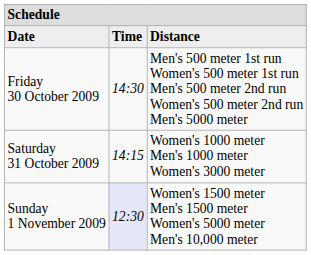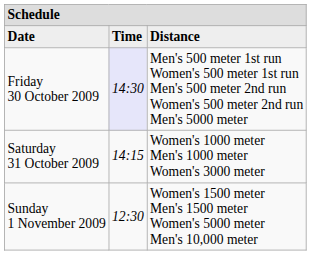(128, 89) no background -> (128, 89) lavender background
(128, 216) lavender background -> (128, 216) no background
